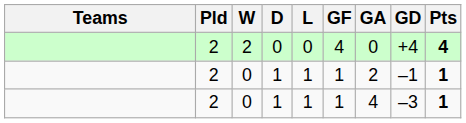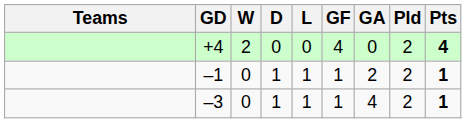columns swapped: (214, 18) <-> (408, 18)
